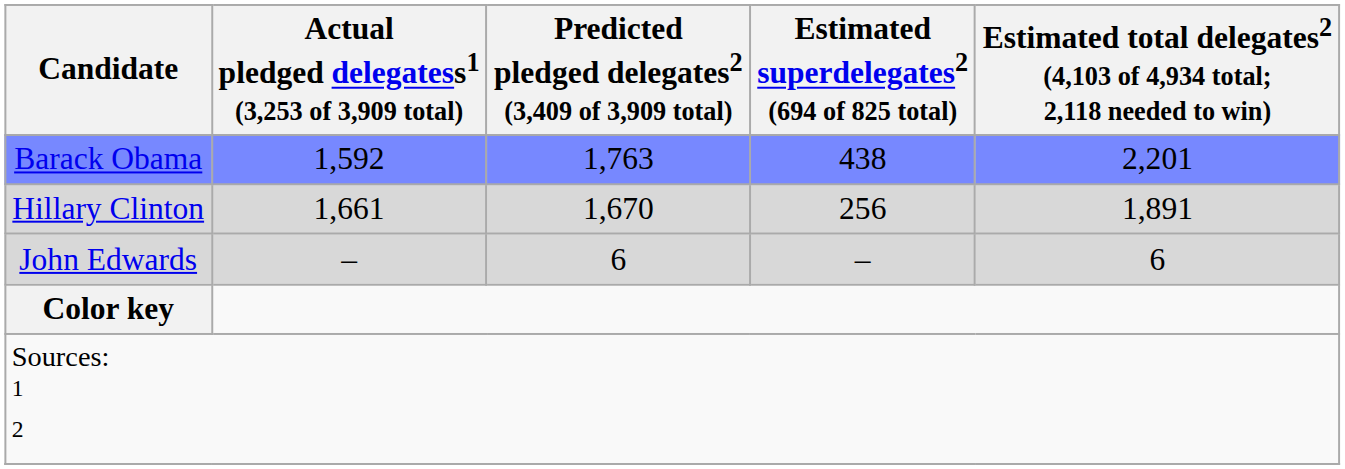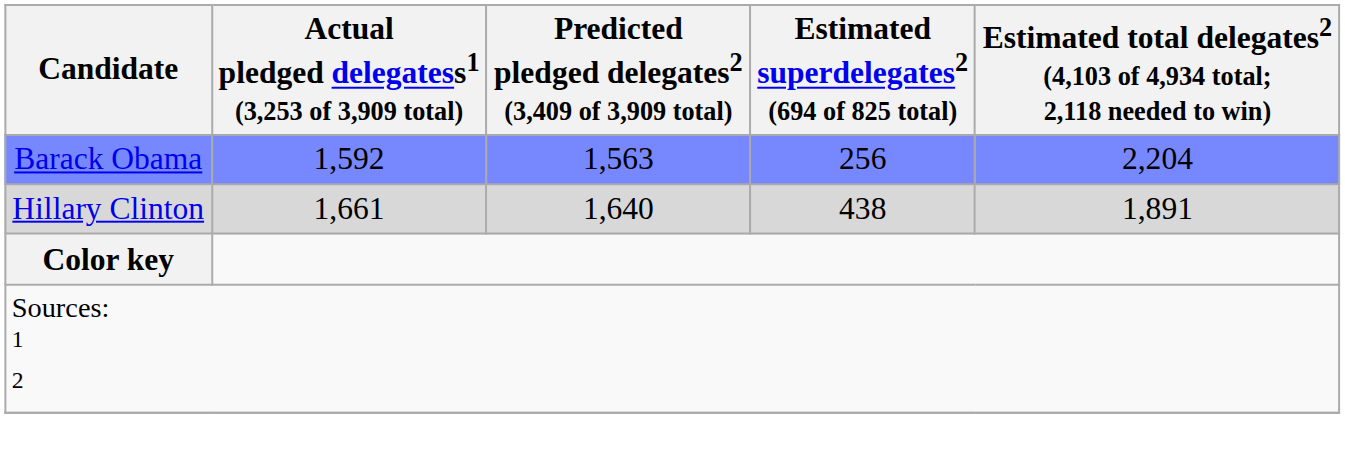(618, 158) 1,763 -> (618, 158) 1,563
(863, 158) 438 -> (863, 158) 256
(1157, 158) 2,201 -> (1157, 158) 2,204
(618, 208) 1,670 -> (618, 208) 1,640
(863, 208) 256 -> (863, 208) 438
- row: (108, 258)
